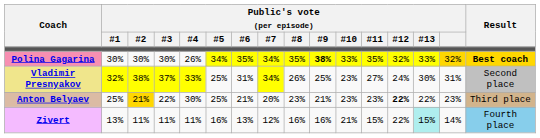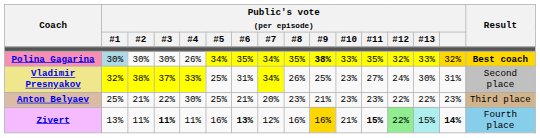(115, 59) no background -> (115, 59) lightblue background
(141, 100) gold background -> (141, 100) no background
(401, 100) bold -> (401, 100) normal
(167, 120) normal -> (167, 120) bold
(245, 120) normal -> (245, 120) bold
(323, 120) no background -> (323, 120) gold background
(375, 120) normal -> (375, 120) bold
(401, 120) no background -> (401, 120) lightgreen background
(453, 120) normal -> (453, 120) bold
